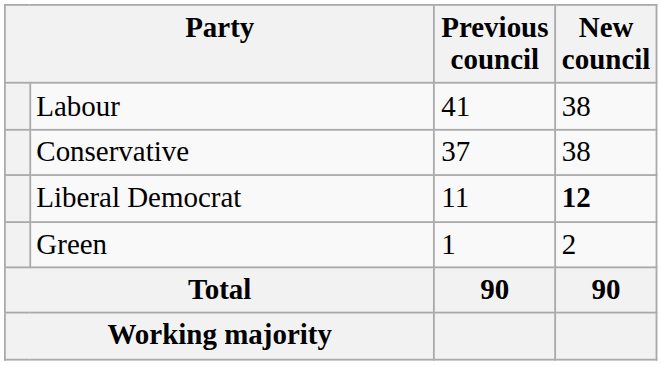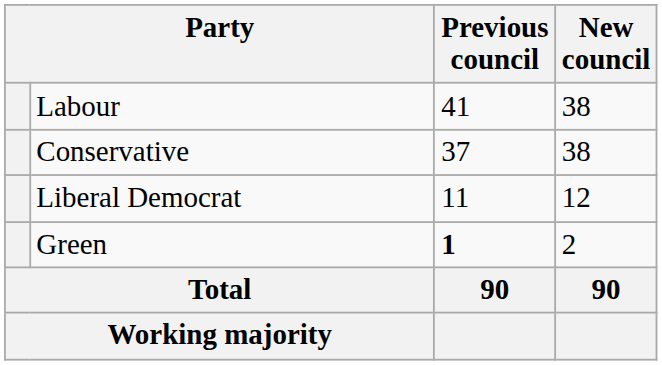(576, 197) bold -> (576, 197) normal
(448, 243) normal -> (448, 243) bold
